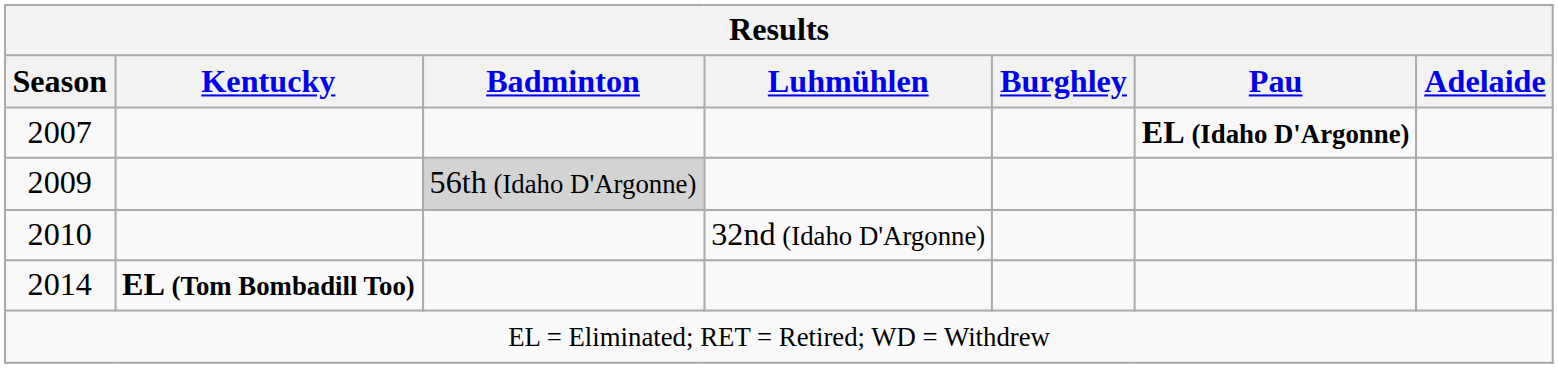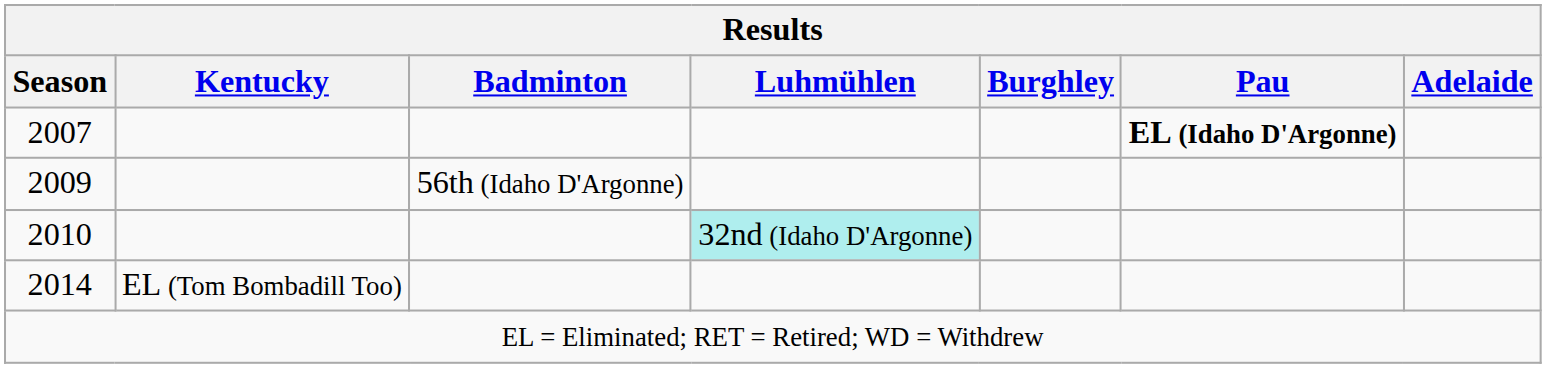(563, 183) lightgrey background -> (550, 183) no background
(848, 234) no background -> (835, 234) paleturquoise background
(268, 285) bold -> (262, 285) normal
